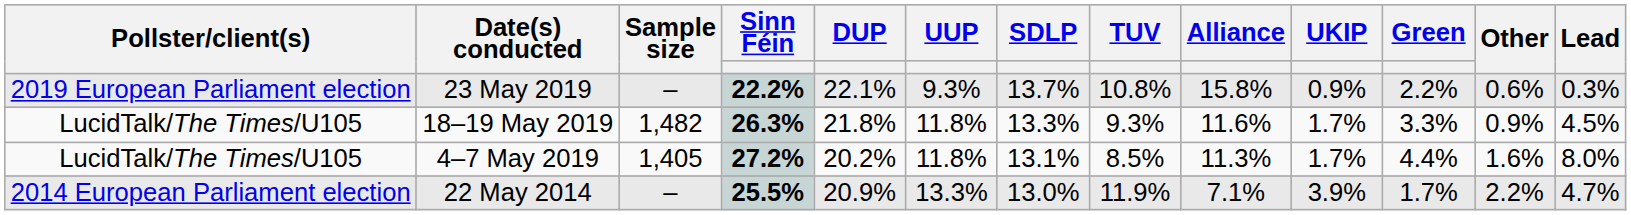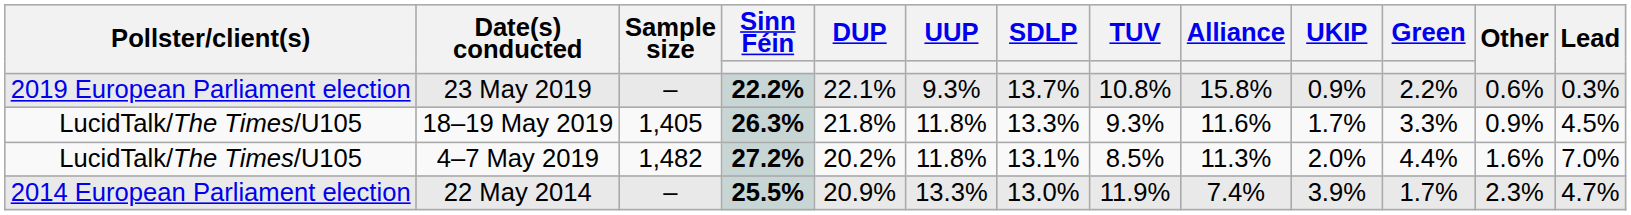(670, 124) 1,482 -> (670, 124) 1,405
(670, 158) 1,405 -> (670, 158) 1,482
(1337, 158) 1.7% -> (1337, 158) 2.0%
(1590, 158) 8.0% -> (1590, 158) 7.0%
(1236, 192) 7.1% -> (1236, 192) 7.4%
(1515, 192) 2.2% -> (1515, 192) 2.3%
